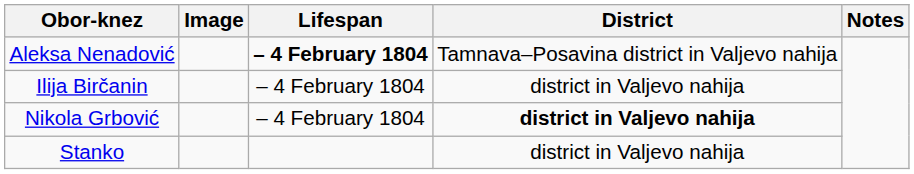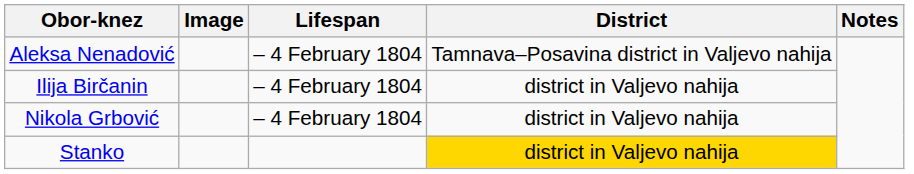(341, 53) bold -> (338, 53) normal
(637, 119) bold -> (631, 119) normal
(637, 151) no background -> (631, 151) gold background
